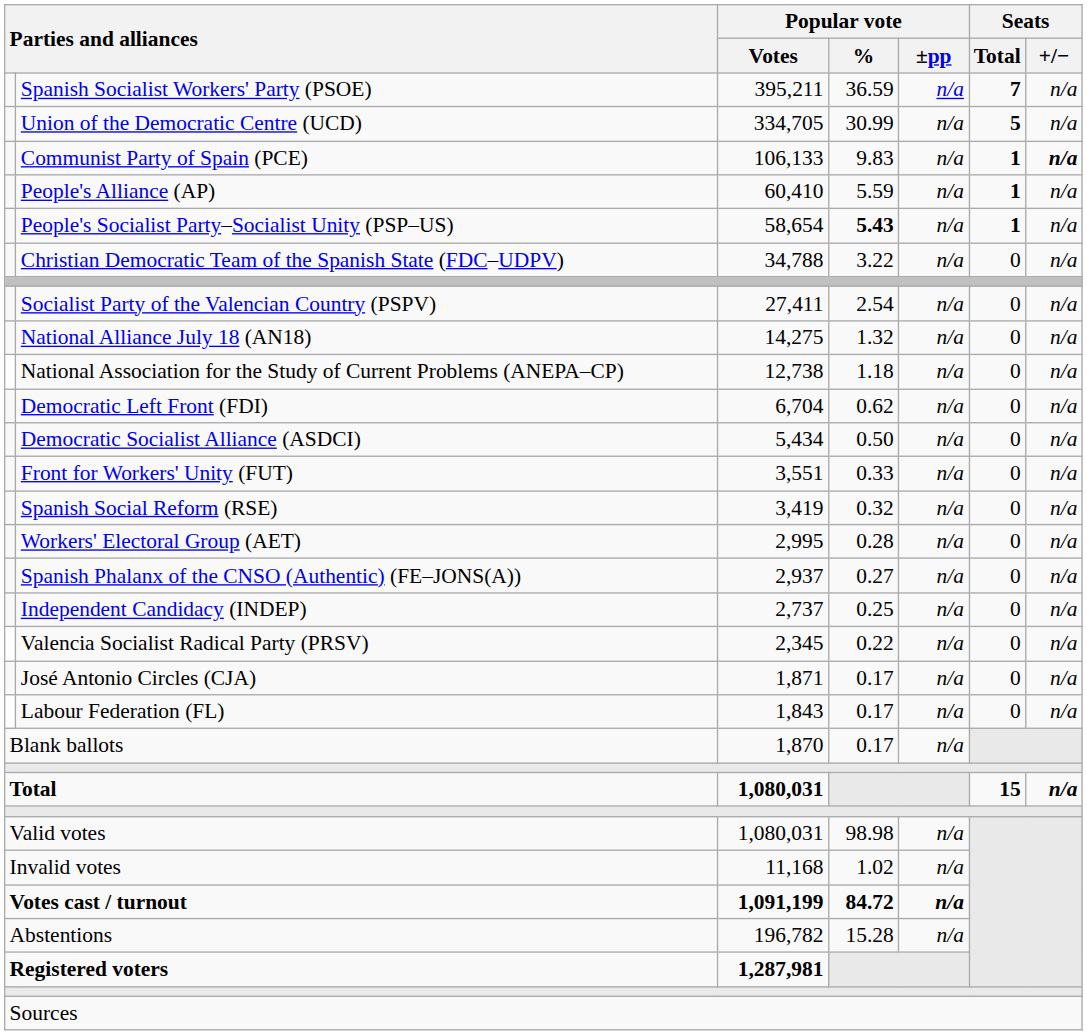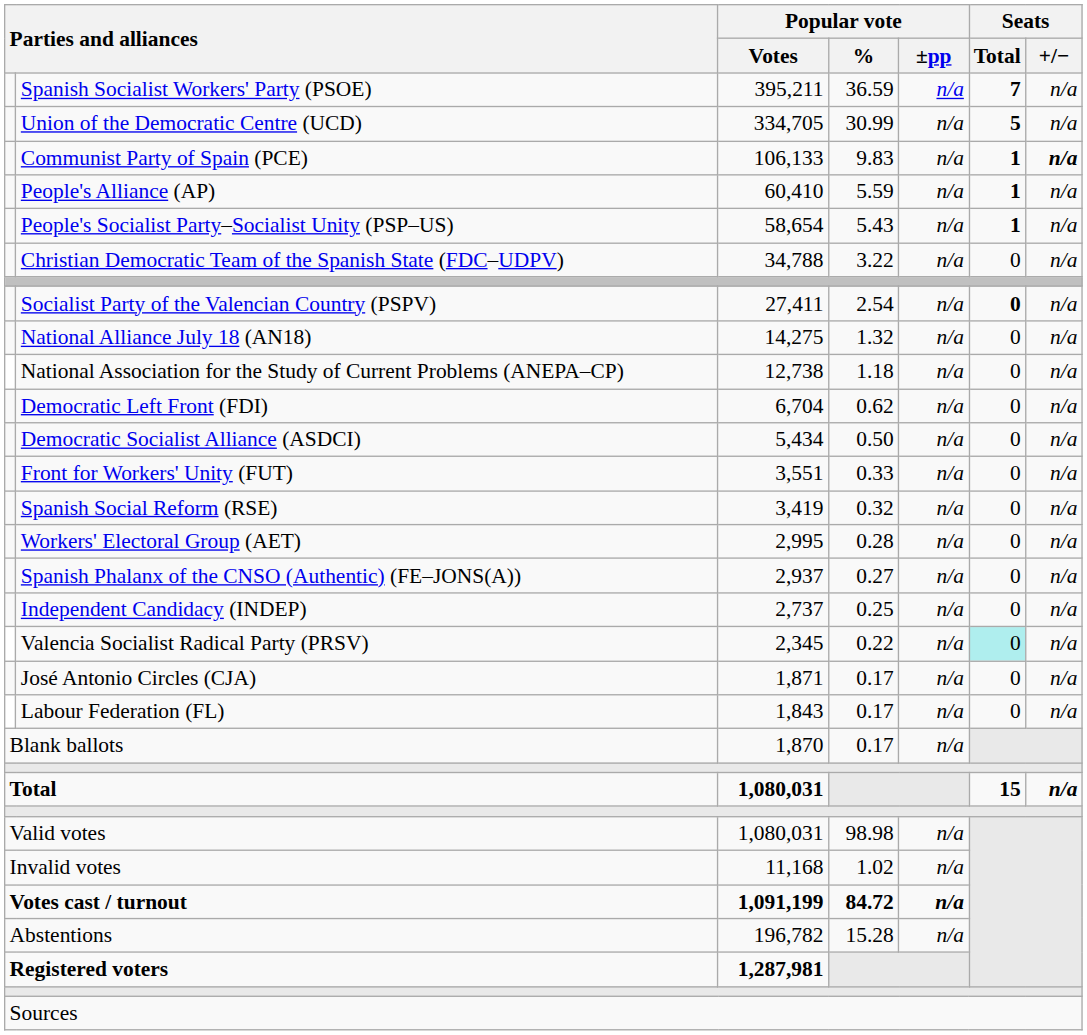(875, 225) bold -> (875, 225) normal
(1015, 303) normal -> (1015, 303) bold
(1015, 643) no background -> (1015, 643) paleturquoise background
